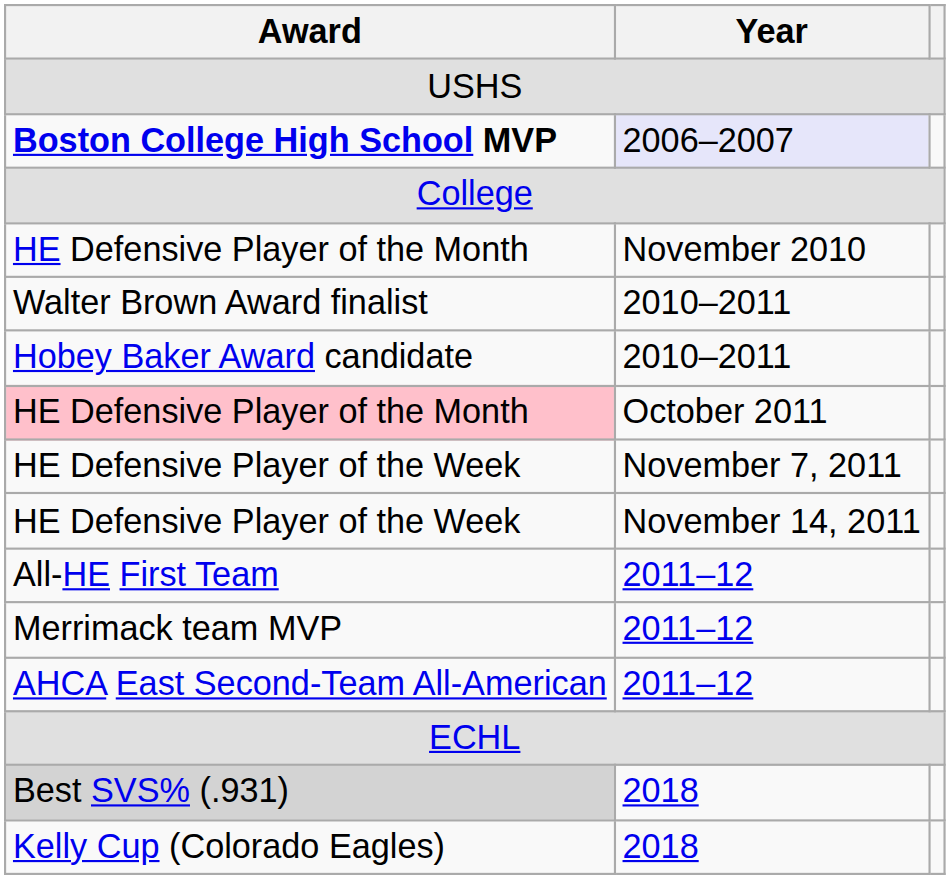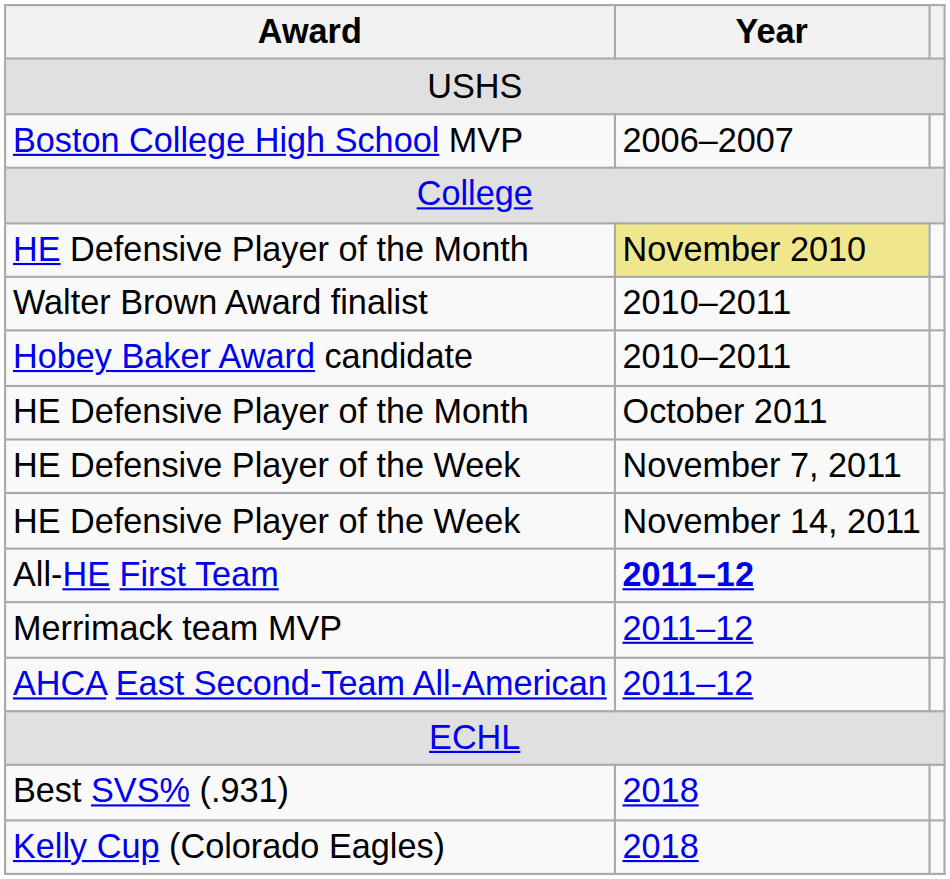(285, 140) bold -> (268, 140) normal
(708, 140) lavender background -> (708, 140) no background
(744, 248) no background -> (744, 248) khaki background
(271, 411) pink background -> (271, 411) no background
(688, 574) normal -> (688, 574) bold
(151, 791) lightgrey background -> (151, 791) no background
